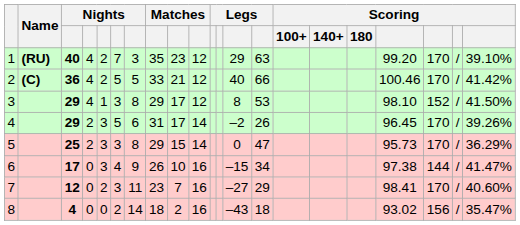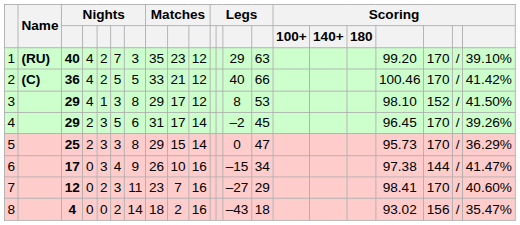(262, 123) 26 -> (262, 123) 45
